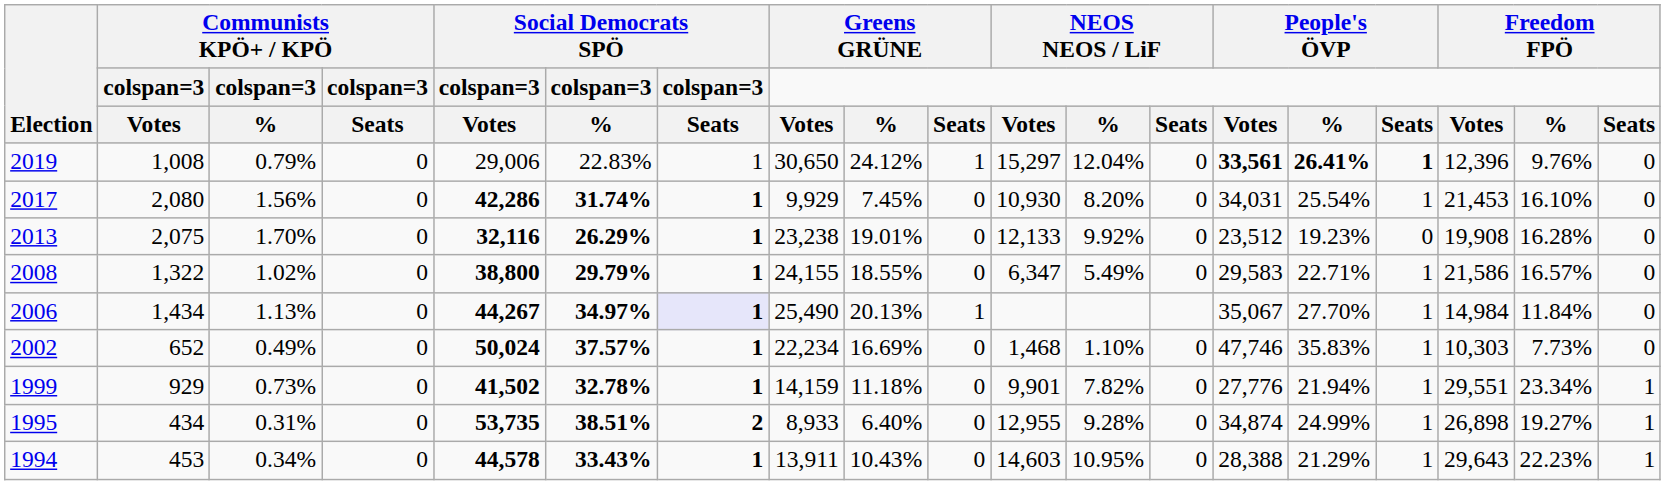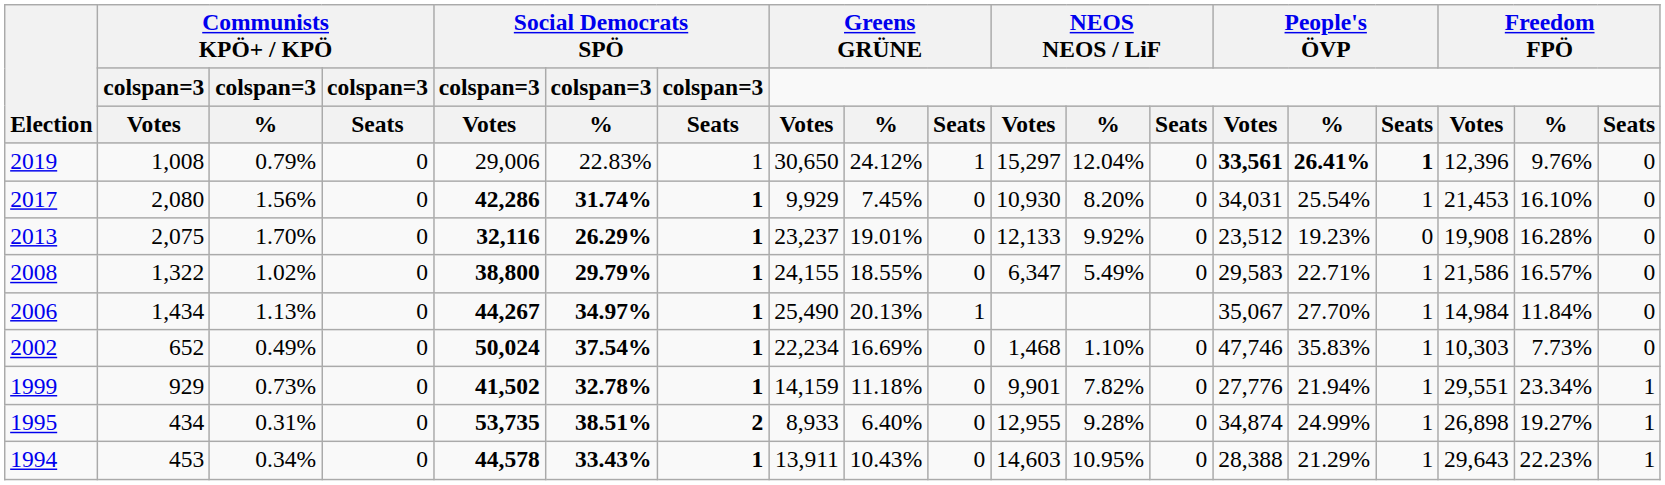(807, 236) 23,238 -> (807, 236) 23,237
(757, 310) lavender background -> (757, 310) no background
(613, 348) 37.57% -> (613, 348) 37.54%
